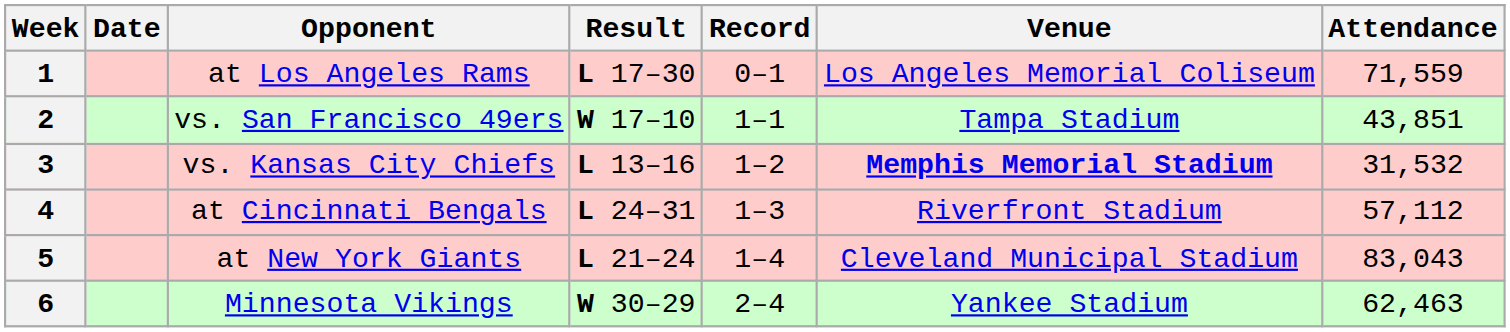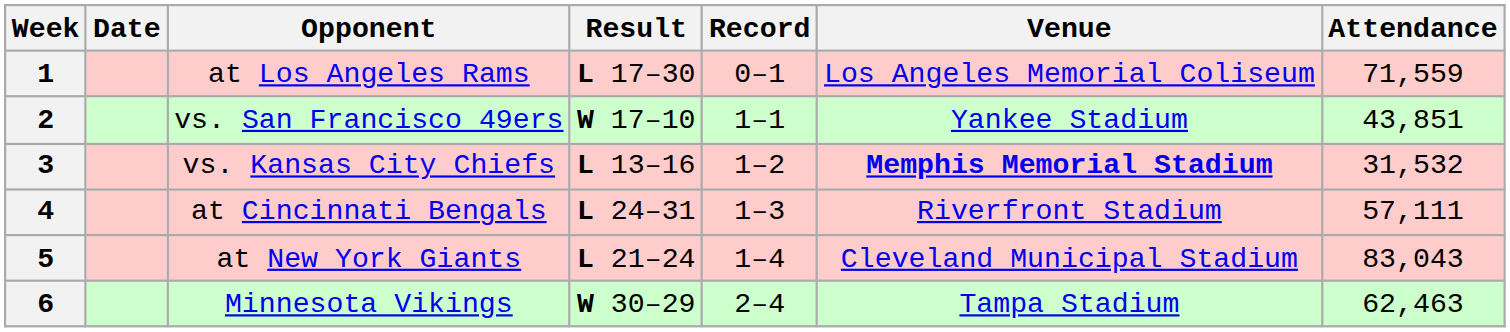(1069, 120) Tampa Stadium -> (1069, 120) Yankee Stadium
(1413, 212) 57,112 -> (1413, 212) 57,111
(1069, 304) Yankee Stadium -> (1069, 304) Tampa Stadium
